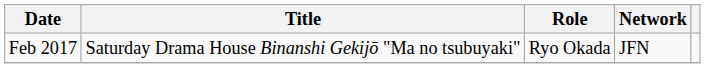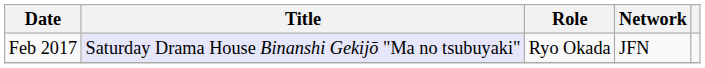(303, 47) no background -> (303, 47) lavender background
